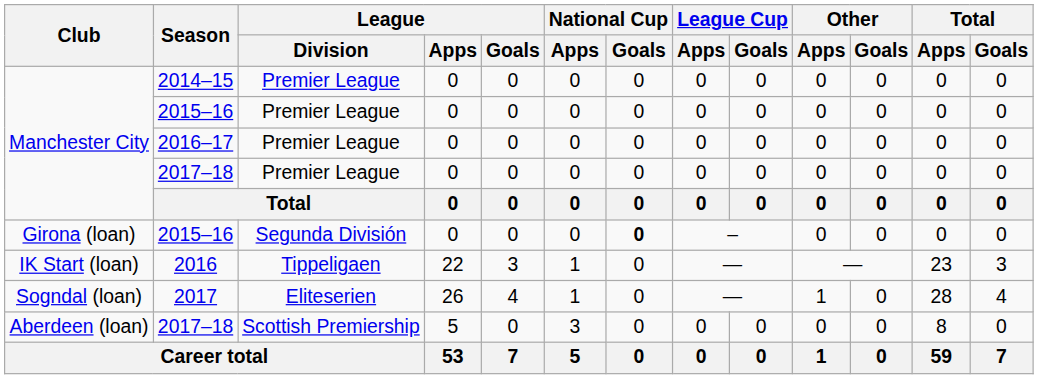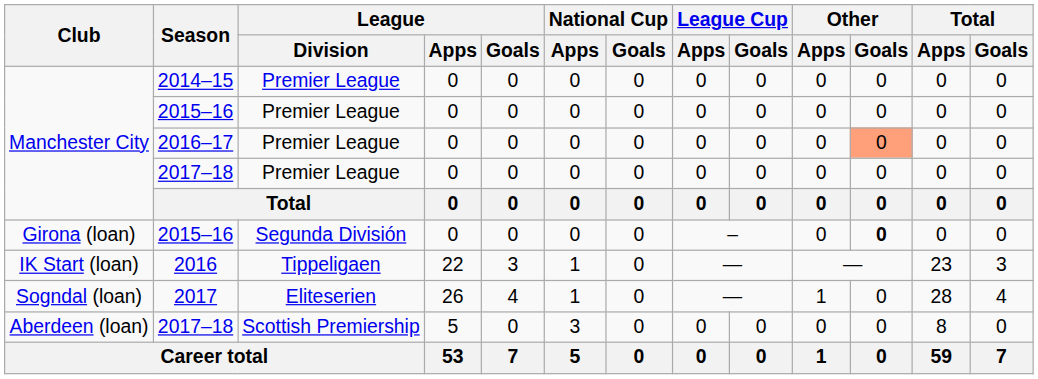(881, 142) no background -> (881, 142) lightsalmon background
(639, 234) bold -> (639, 234) normal
(881, 234) normal -> (881, 234) bold
